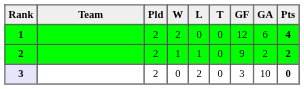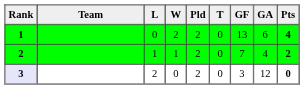columns swapped: (156, 14) <-> (199, 14)
(242, 34) 12 -> (242, 34) 13
(242, 54) 9 -> (242, 54) 7
(265, 54) 2 -> (265, 54) 4
(265, 74) 10 -> (265, 74) 12
